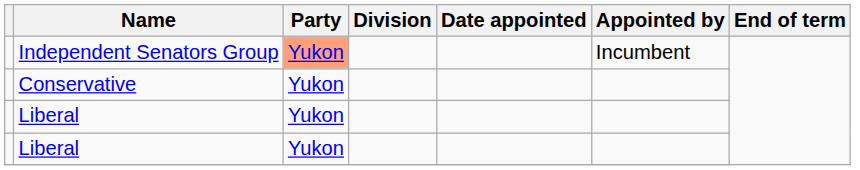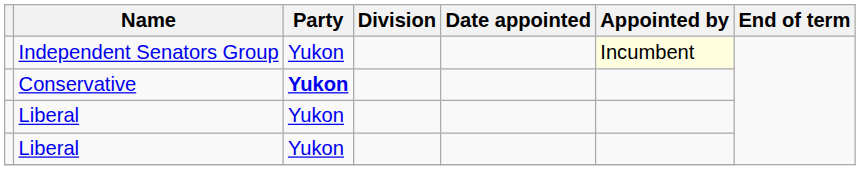(316, 52) lightsalmon background -> (316, 52) no background
(643, 52) no background -> (647, 52) lightyellow background
(316, 84) normal -> (318, 84) bold
